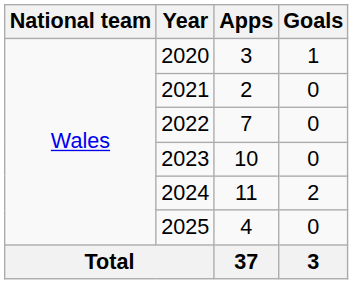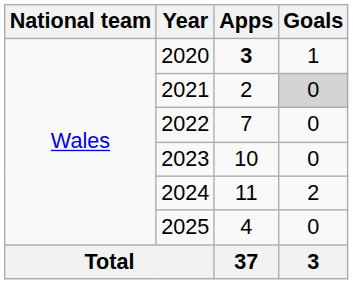(246, 55) normal -> (246, 55) bold
(313, 90) no background -> (313, 90) lightgrey background
